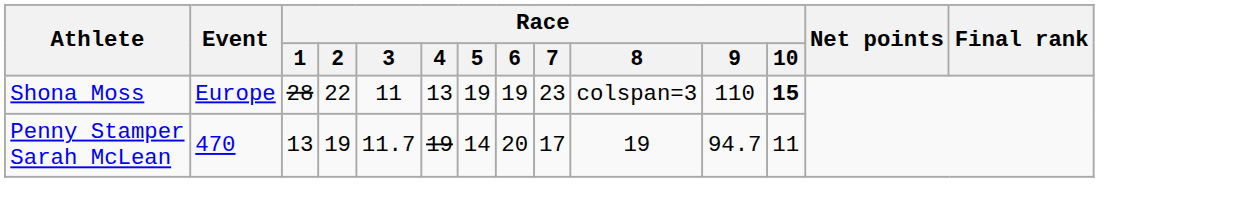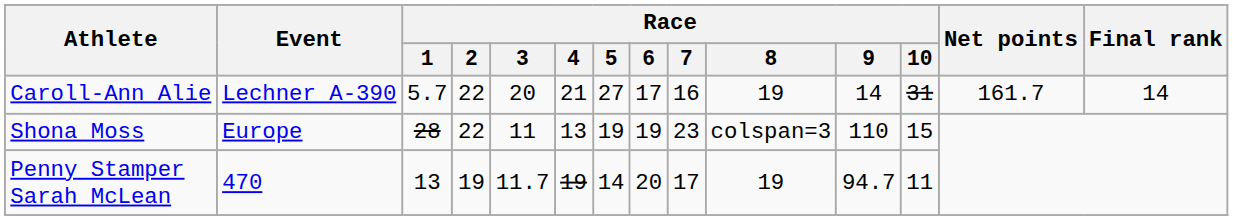+ row: (111, 94)
(786, 94) bold -> (920, 132) normal
